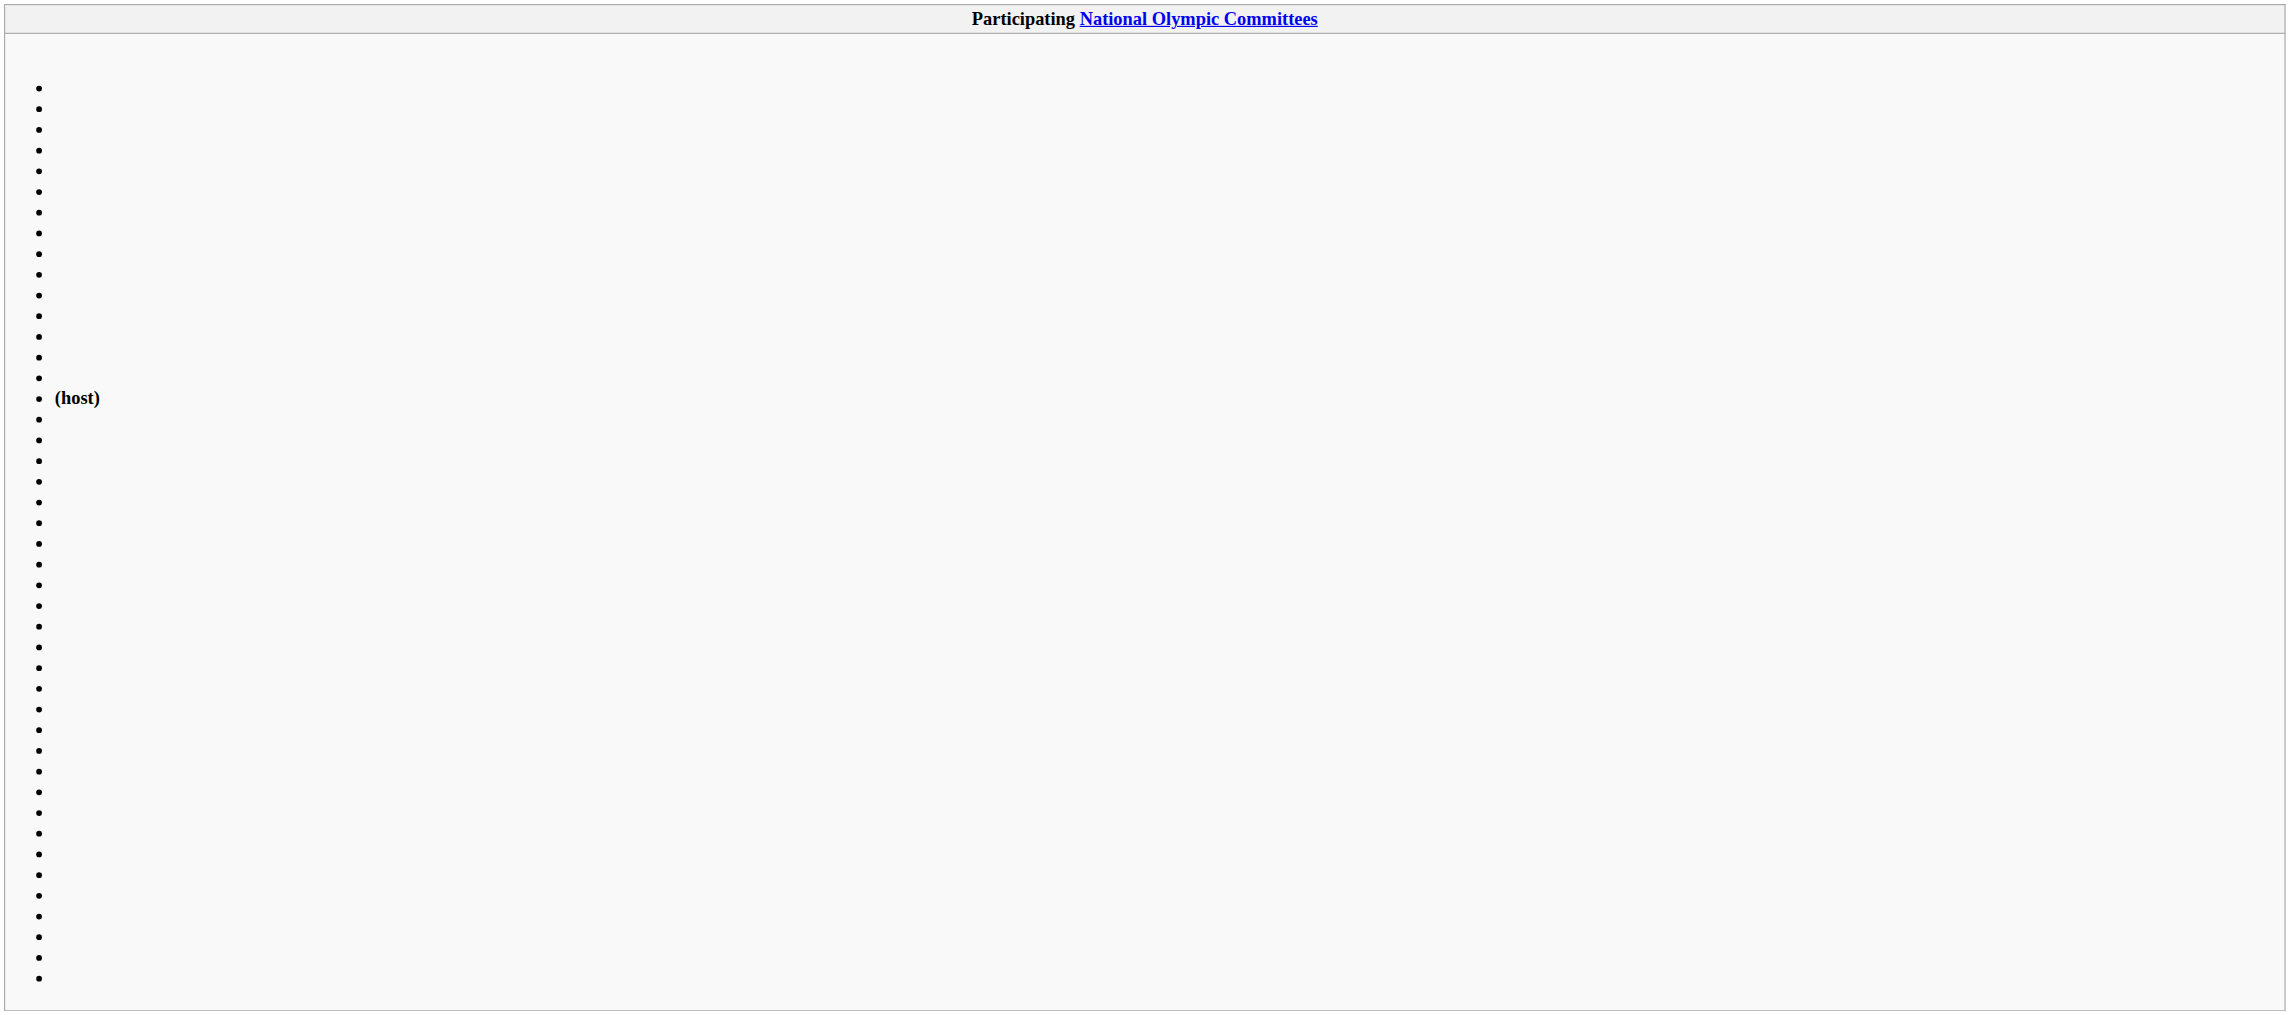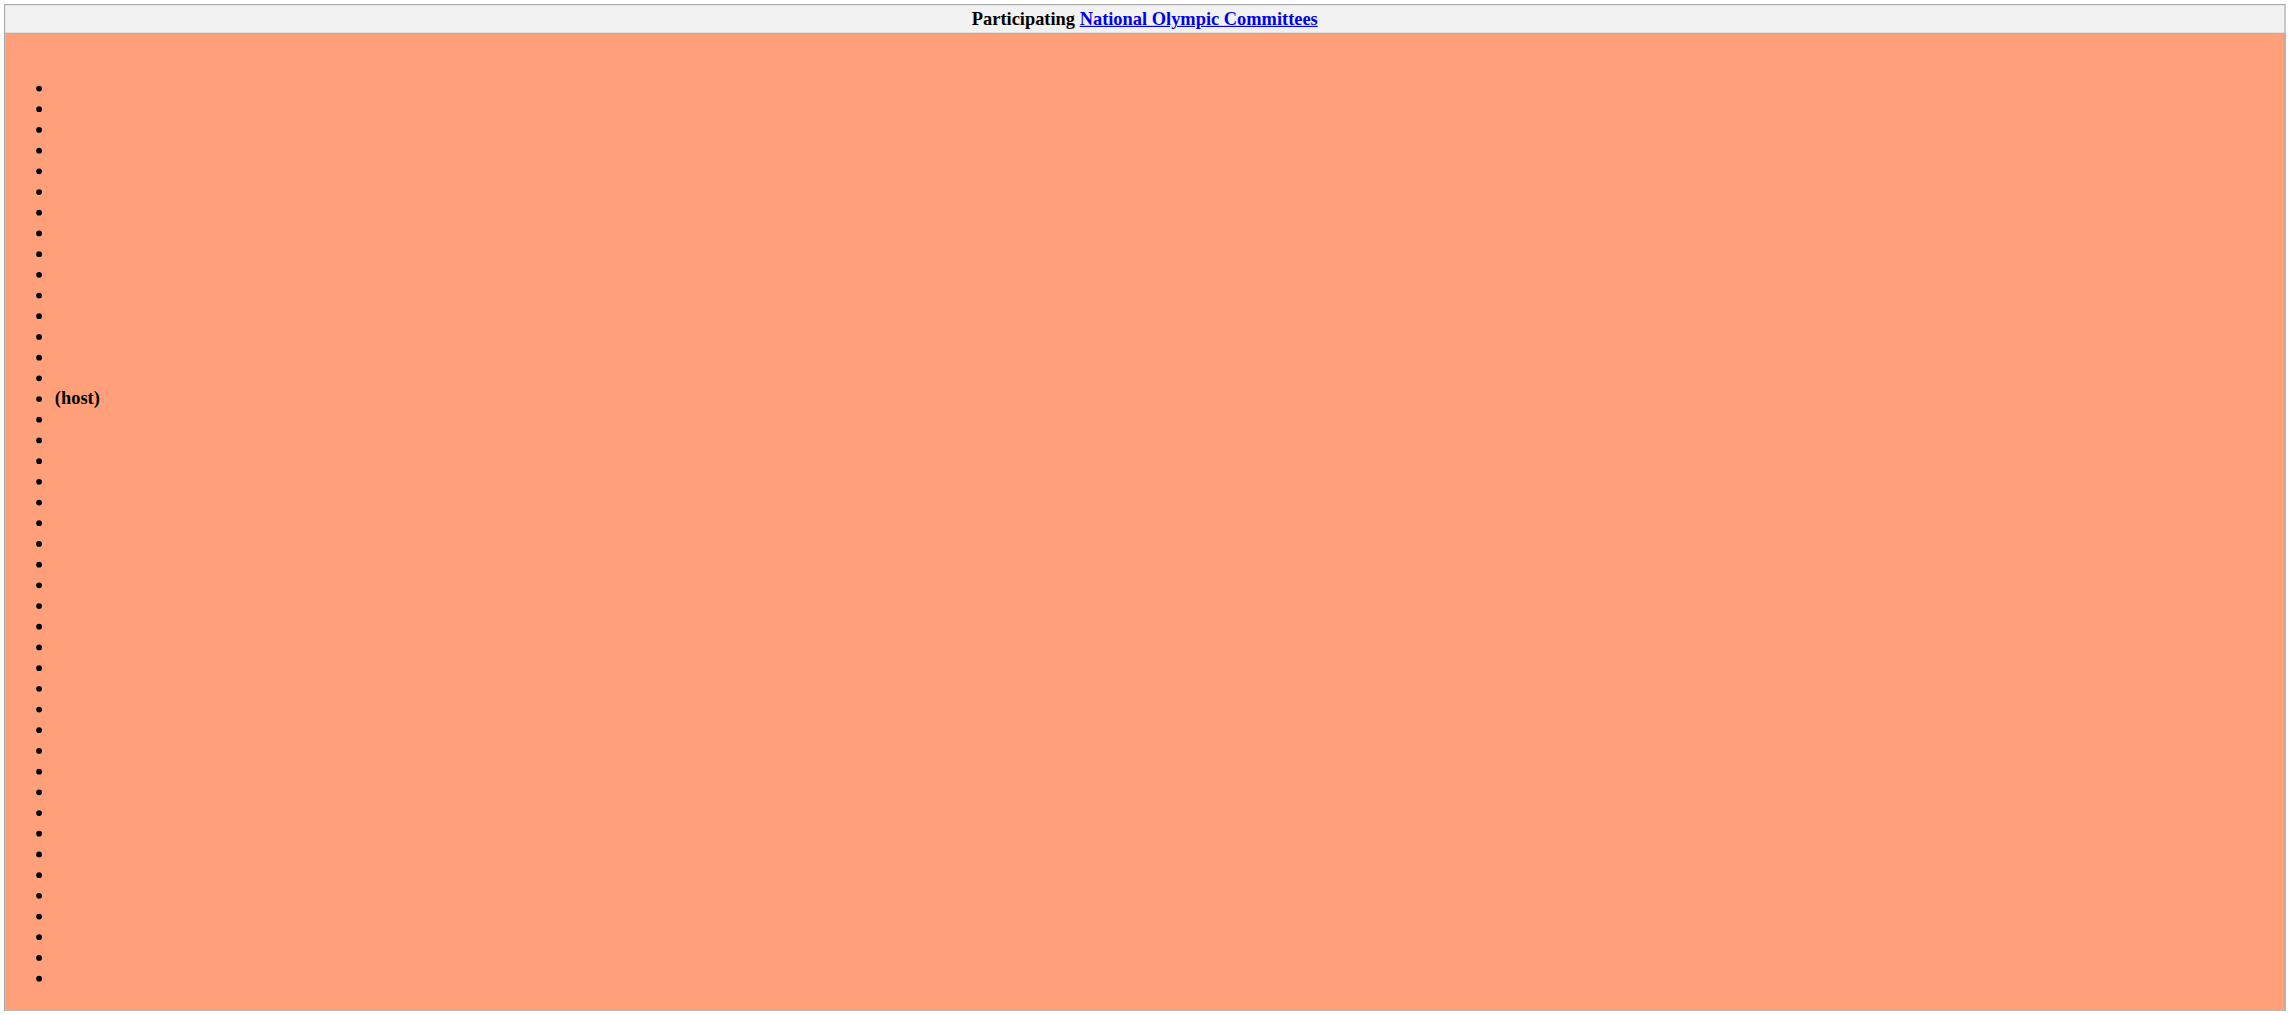(1145, 532) no background -> (1145, 532) lightsalmon background
